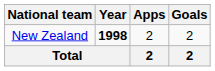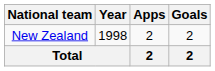(113, 35) bold -> (113, 35) normal
